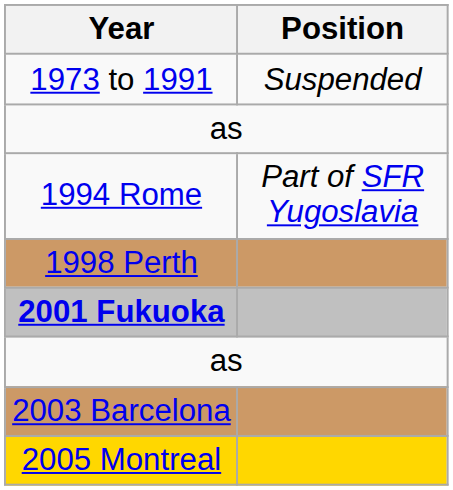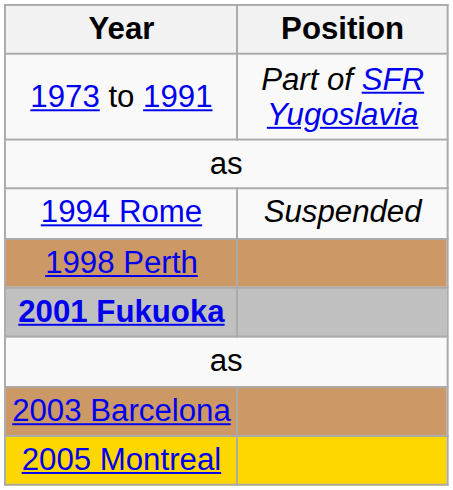(343, 78) Suspended -> (343, 96) Part of SFR Yugoslavia
(343, 195) Part of SFR Yugoslavia -> (343, 212) Suspended
